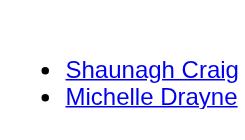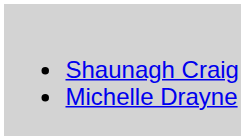(122, 84) no background -> (122, 84) lightgrey background
